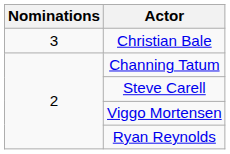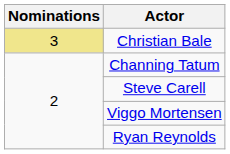(54, 40) no background -> (54, 40) khaki background
